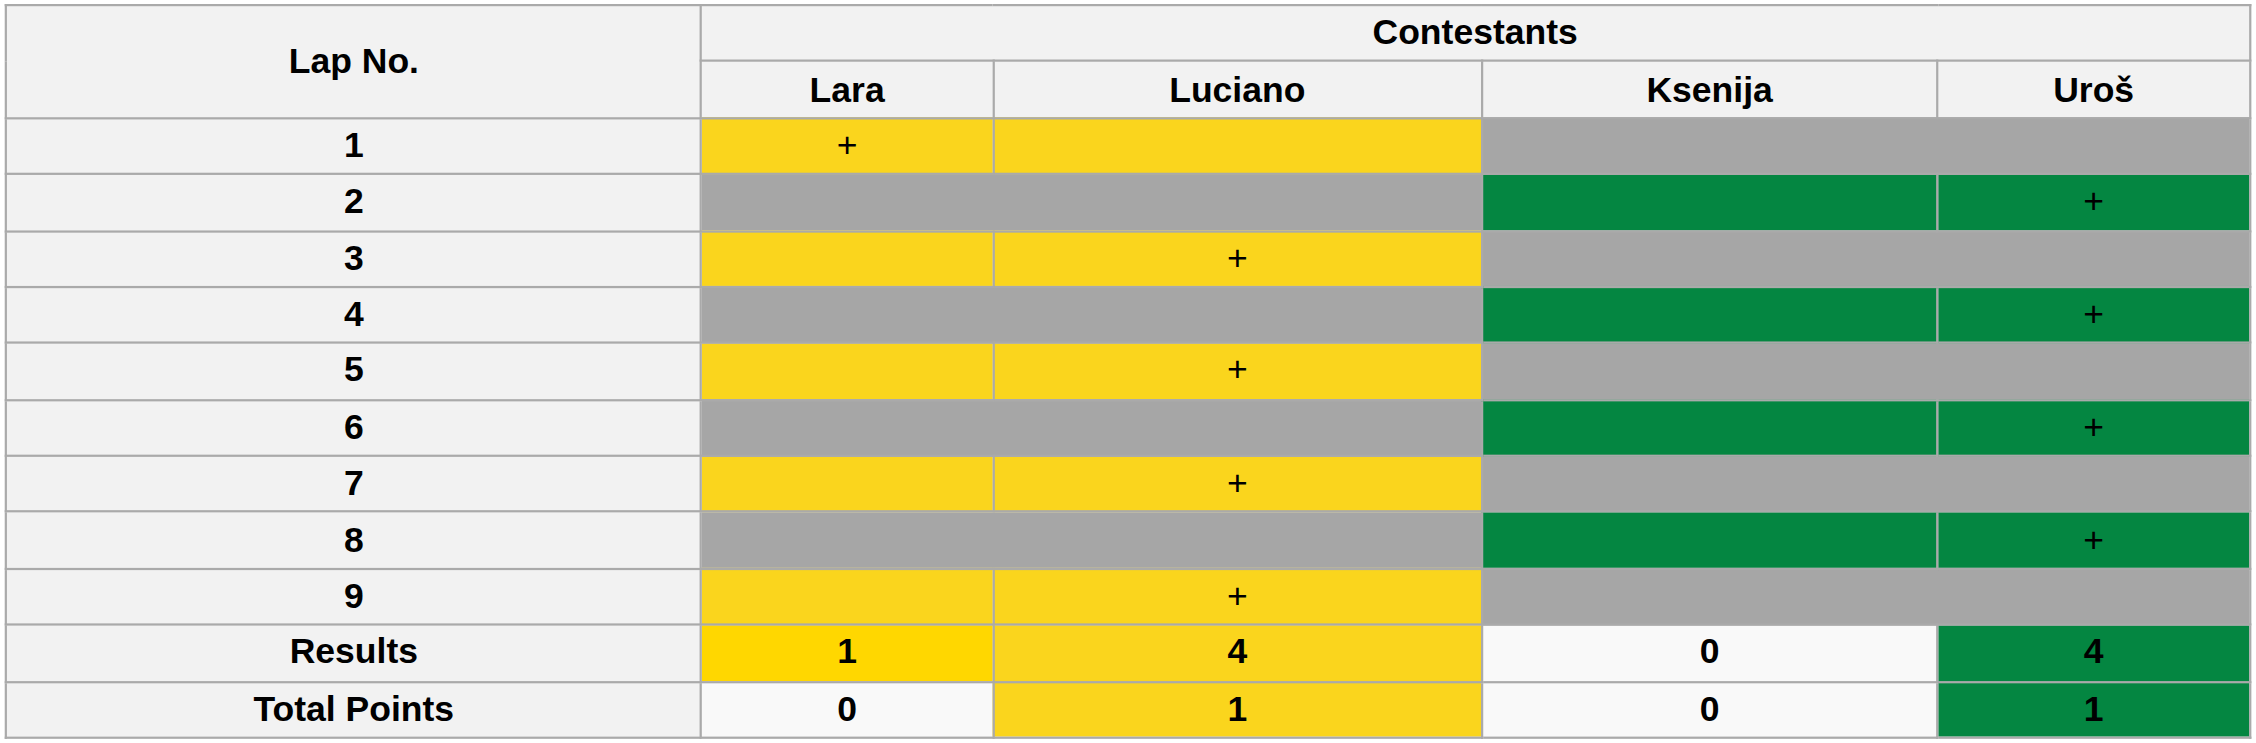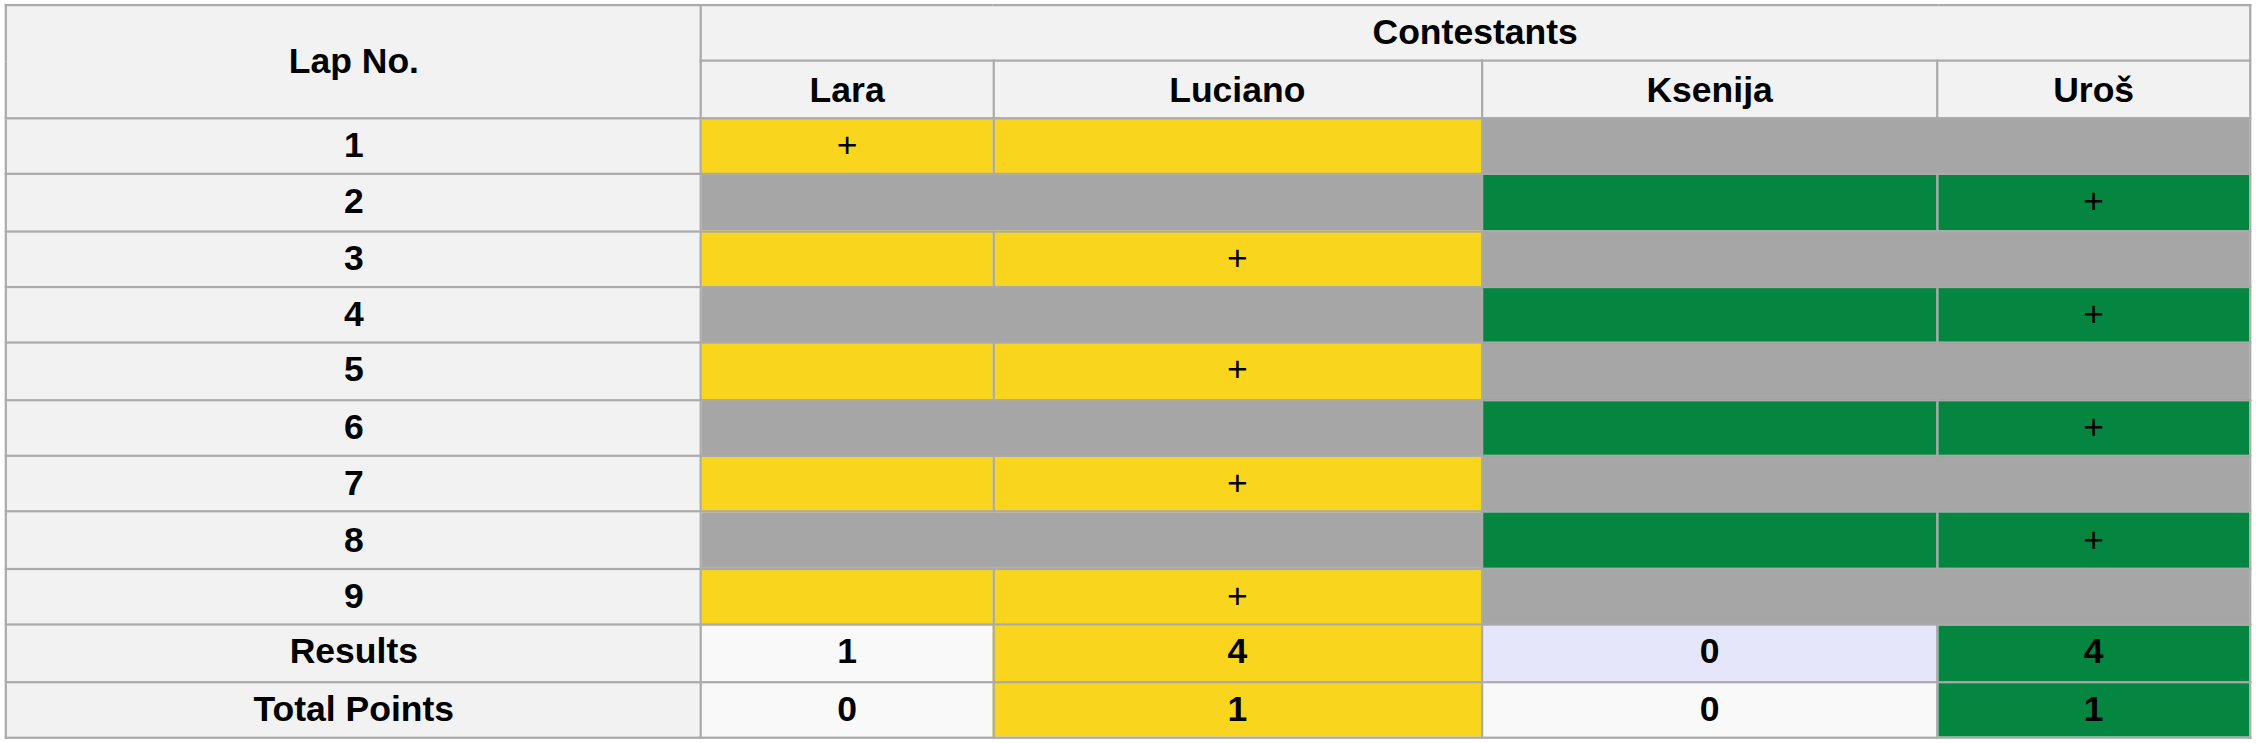(847, 652) gold background -> (847, 652) no background
(1710, 652) no background -> (1710, 652) lavender background
